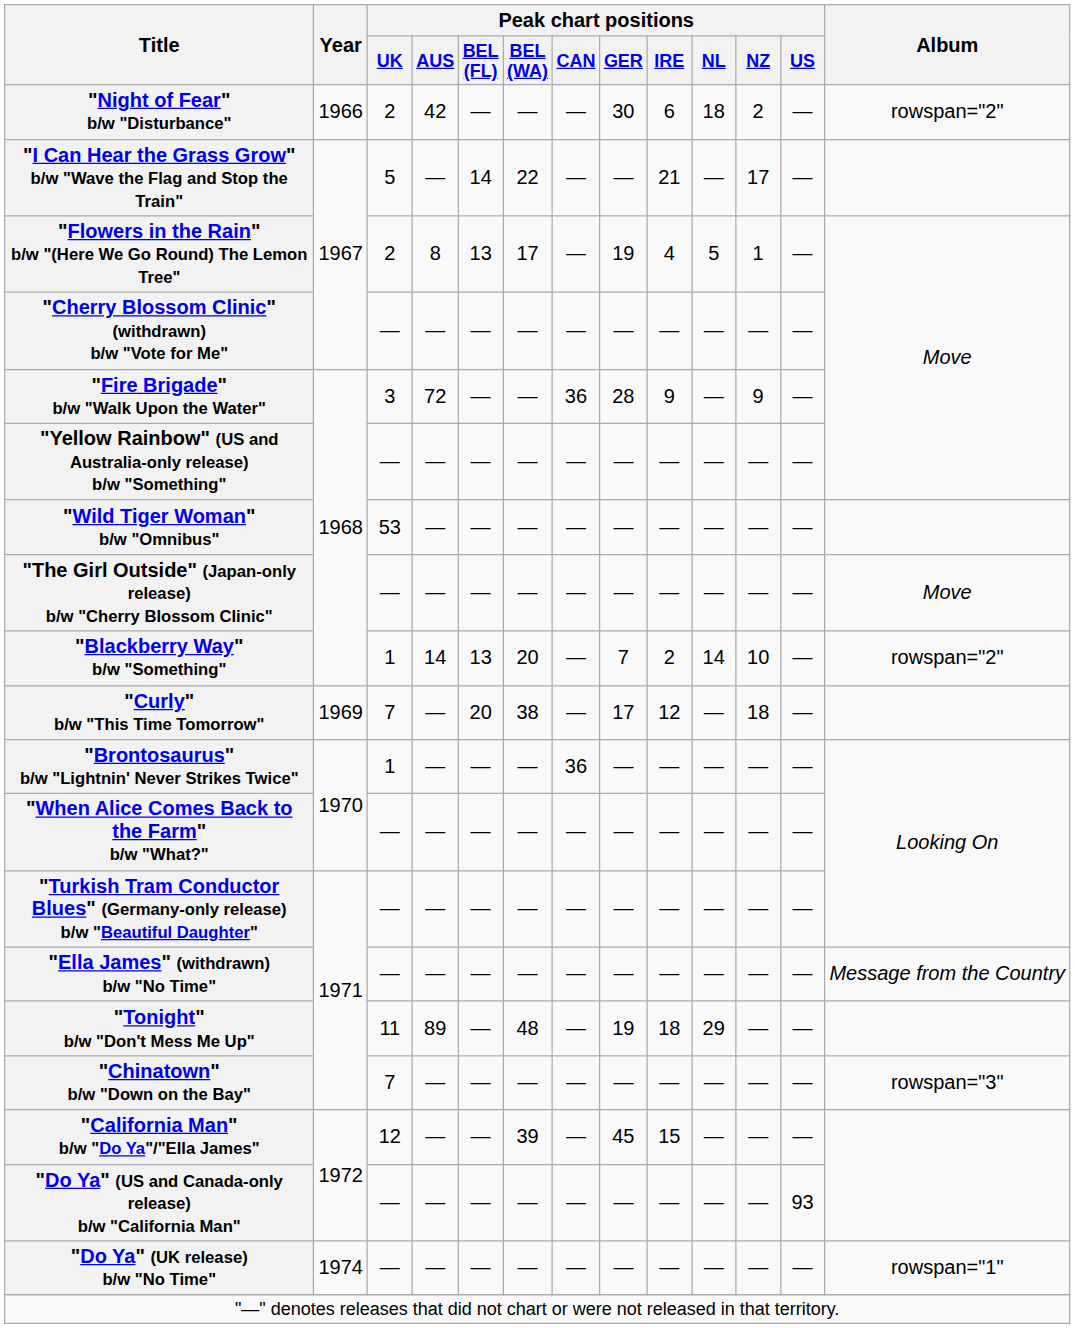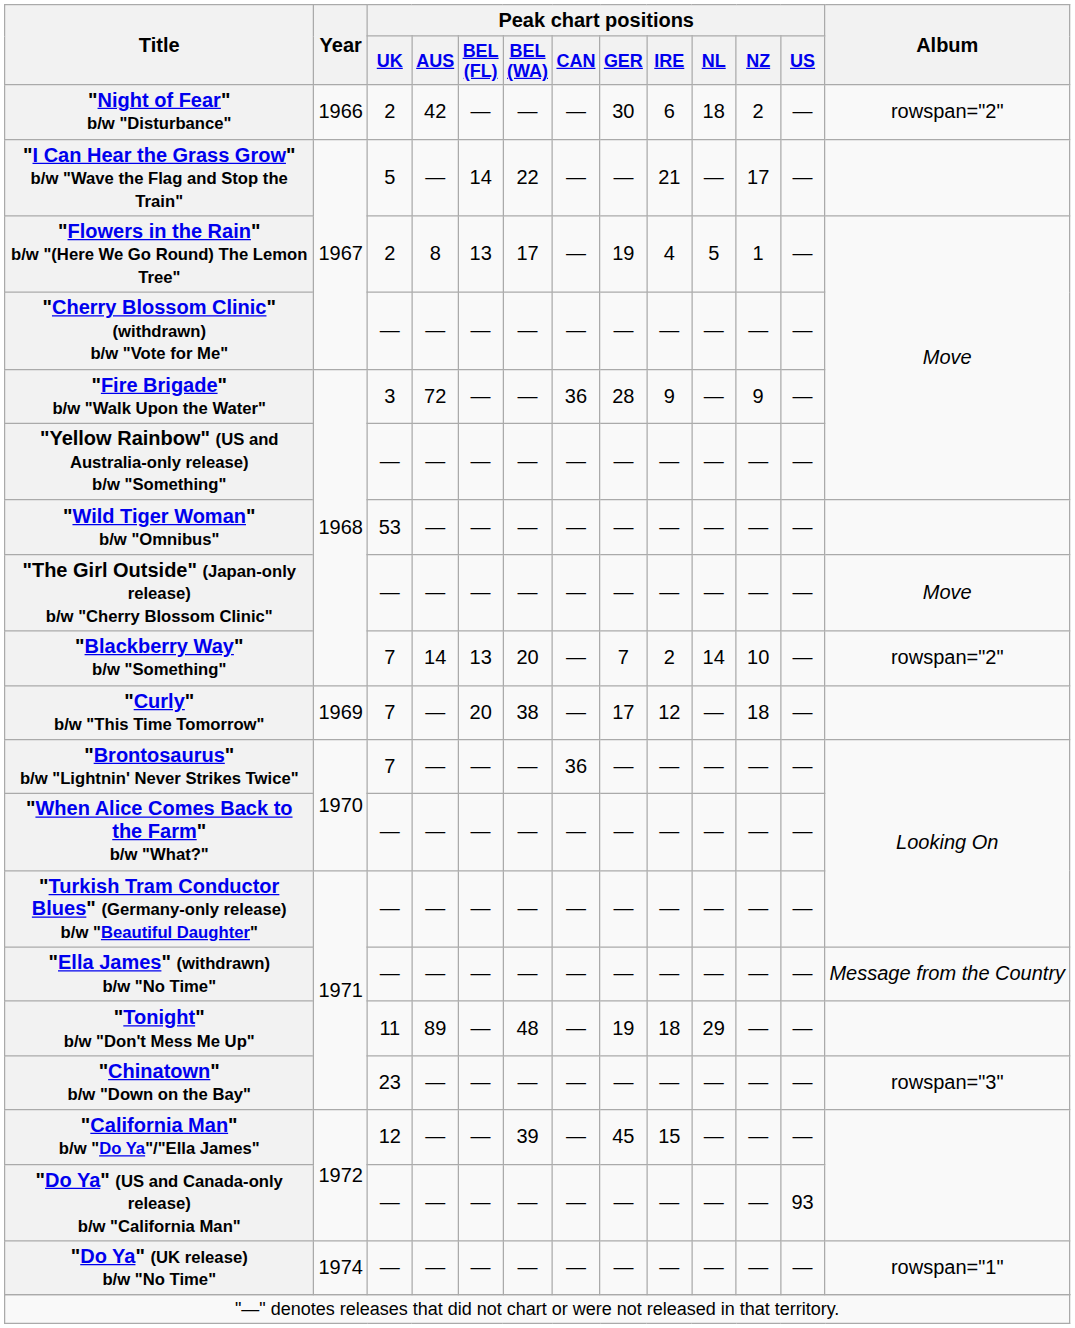(390, 658) 1 -> (390, 658) 7
(390, 766) 1 -> (390, 766) 7
(390, 1082) 7 -> (390, 1082) 23
